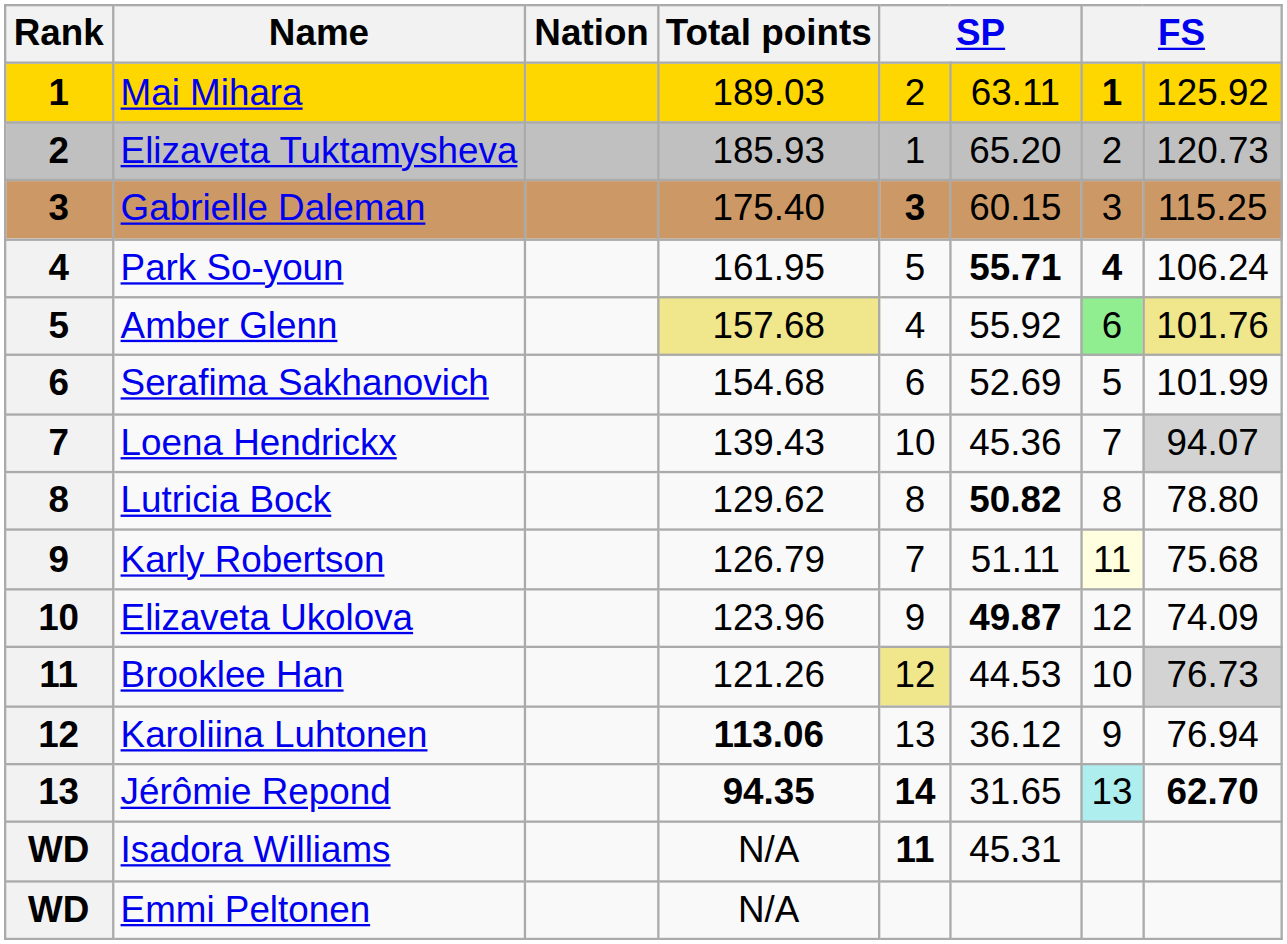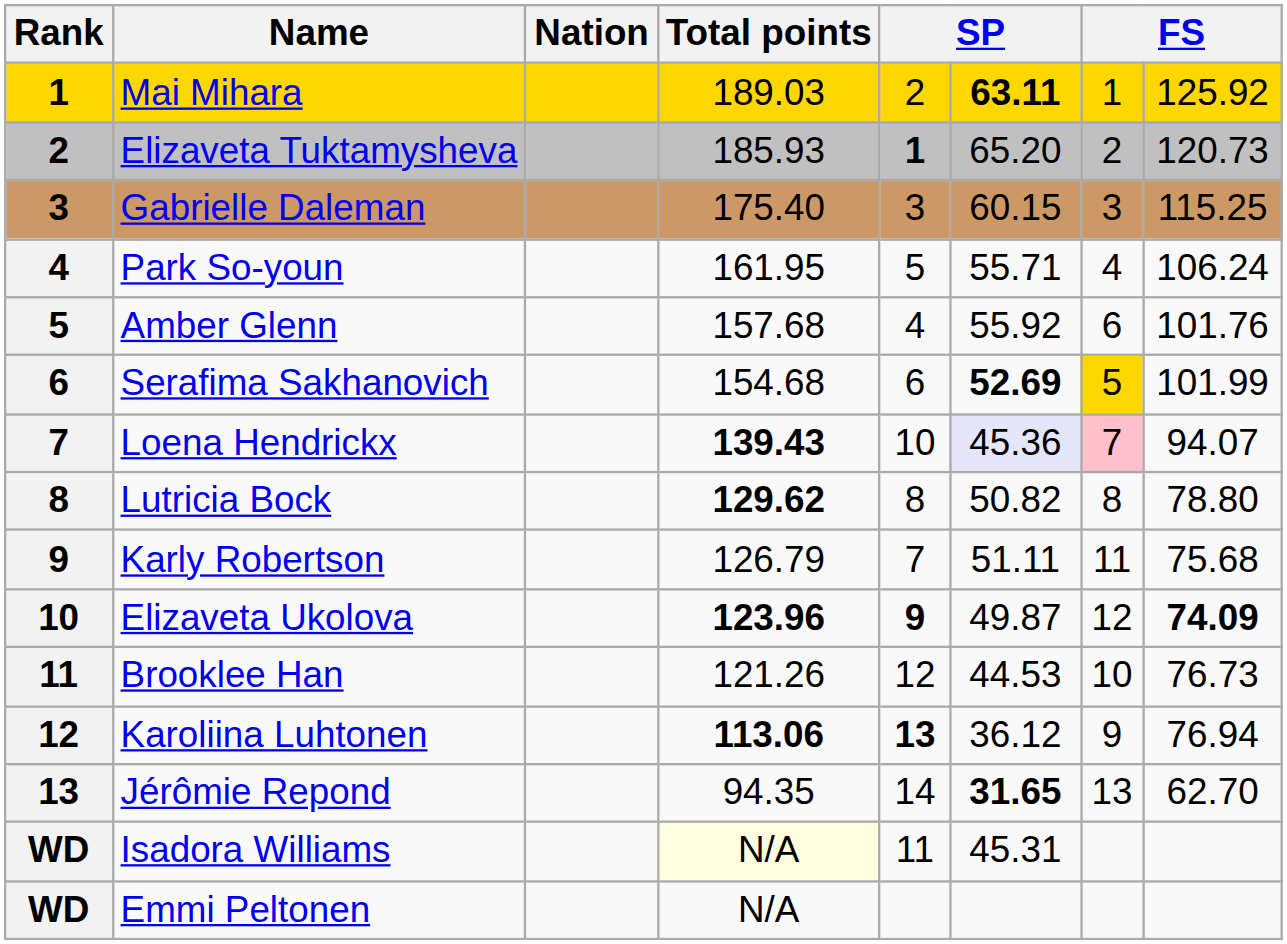(1015, 92) normal -> (1015, 92) bold
(1112, 92) bold -> (1112, 92) normal
(915, 150) normal -> (915, 150) bold
(915, 208) bold -> (915, 208) normal
(1015, 267) bold -> (1015, 267) normal
(1112, 267) bold -> (1112, 267) normal
(769, 325) khaki background -> (769, 325) no background
(1112, 325) lightgreen background -> (1112, 325) no background
(1213, 325) khaki background -> (1213, 325) no background
(1015, 383) normal -> (1015, 383) bold
(1112, 383) no background -> (1112, 383) gold background
(769, 442) normal -> (769, 442) bold
(1015, 442) no background -> (1015, 442) lavender background
(1112, 442) no background -> (1112, 442) pink background
(1213, 442) lightgrey background -> (1213, 442) no background
(769, 500) normal -> (769, 500) bold
(1015, 500) bold -> (1015, 500) normal
(1112, 558) lightyellow background -> (1112, 558) no background
(769, 617) normal -> (769, 617) bold
(915, 617) normal -> (915, 617) bold
(1015, 617) bold -> (1015, 617) normal
(1213, 617) normal -> (1213, 617) bold
(915, 675) khaki background -> (915, 675) no background
(1213, 675) lightgrey background -> (1213, 675) no background
(915, 734) normal -> (915, 734) bold
(769, 792) bold -> (769, 792) normal
(915, 792) bold -> (915, 792) normal
(1015, 792) normal -> (1015, 792) bold
(1112, 792) paleturquoise background -> (1112, 792) no background
(1213, 792) bold -> (1213, 792) normal
(769, 850) no background -> (769, 850) lightyellow background
(915, 850) bold -> (915, 850) normal
